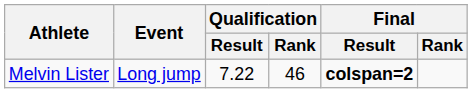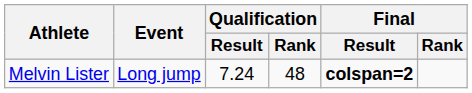(237, 74) 7.22 -> (237, 74) 7.24
(295, 74) 46 -> (295, 74) 48
